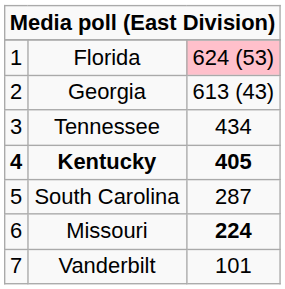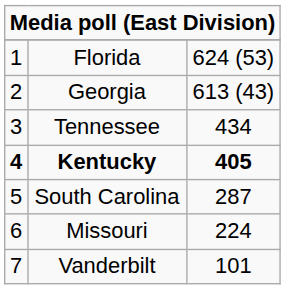(233, 57) pink background -> (233, 57) no background
(233, 231) bold -> (233, 231) normal
